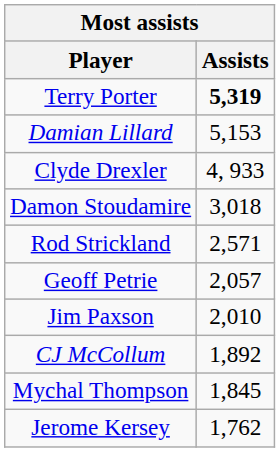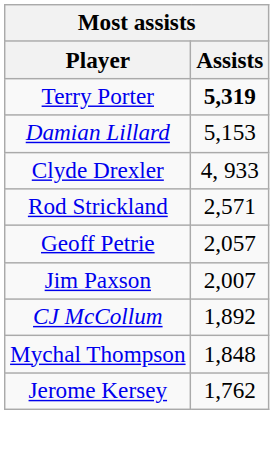- row: (101, 206)
(235, 317) 2,010 -> (230, 280) 2,007
(235, 390) 1,845 -> (230, 354) 1,848
